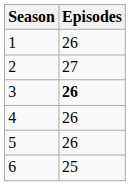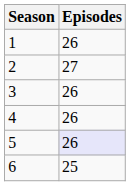(70, 92) bold -> (70, 92) normal
(70, 142) no background -> (70, 142) lavender background
